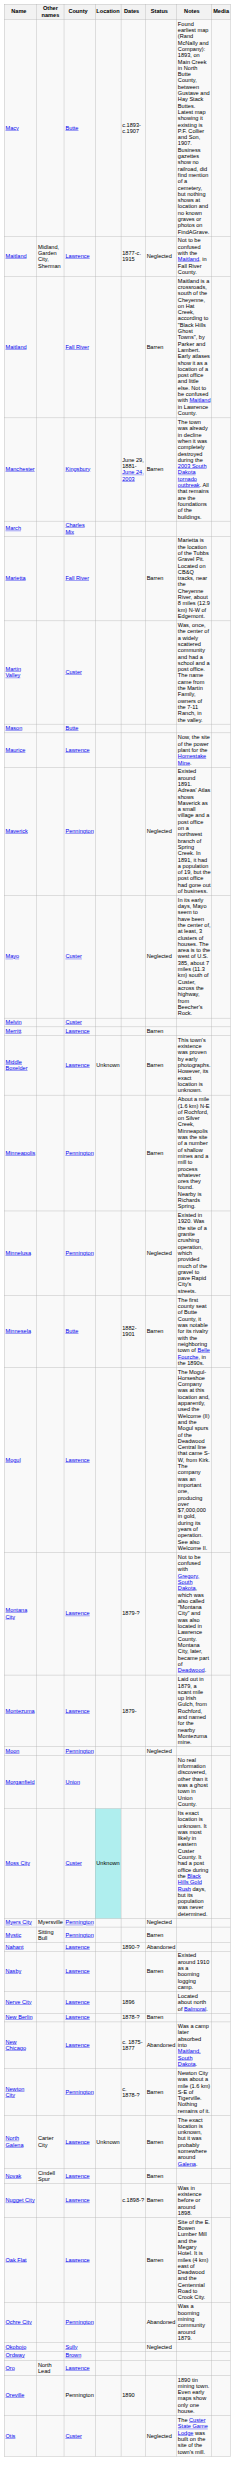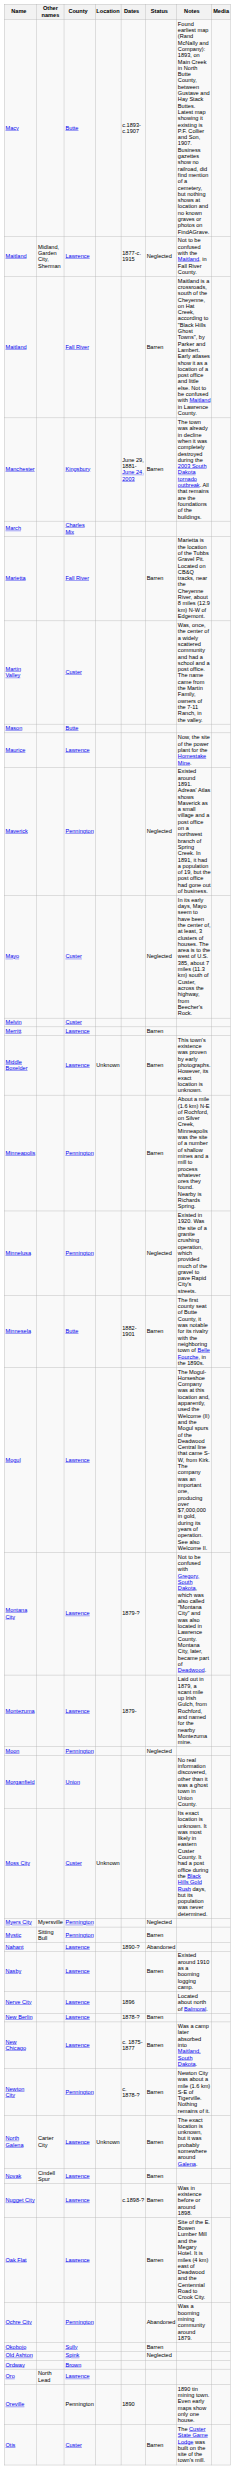(108, 1863) paleturquoise background -> (108, 1863) no background
(161, 2045) Abandoned -> (155, 2045) Barren
(159, 2347) Neglected -> (155, 2347) Barren
+ row: (19, 2356)
(159, 2436) Neglected -> (155, 2445) Barren
